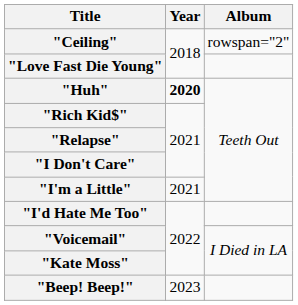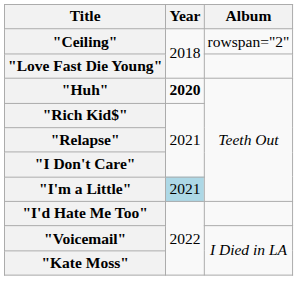(185, 189) no background -> (185, 189) lightblue background
- row: (85, 287)
